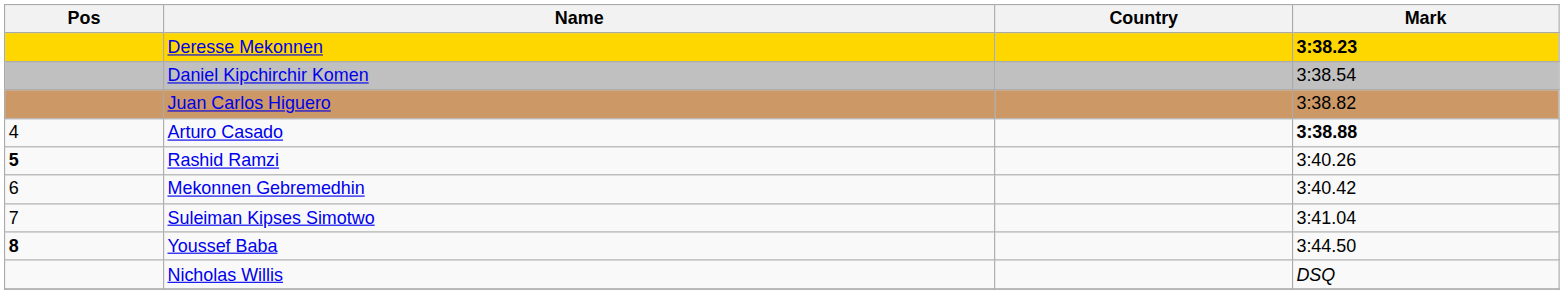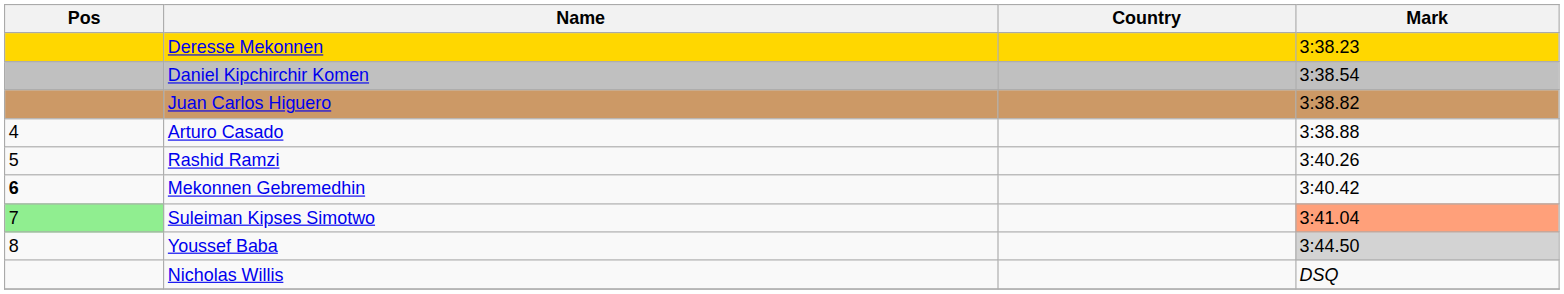(1327, 47) bold -> (1329, 47) normal
(1327, 132) bold -> (1329, 132) normal
(14, 160) bold -> (14, 160) normal
(14, 189) normal -> (14, 189) bold
(14, 217) no background -> (14, 217) lightgreen background
(1326, 217) no background -> (1329, 217) lightsalmon background
(14, 246) bold -> (14, 246) normal
(1326, 246) no background -> (1329, 246) lightgrey background
